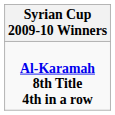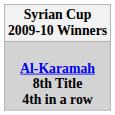(58, 83) no background -> (58, 83) lightgrey background
